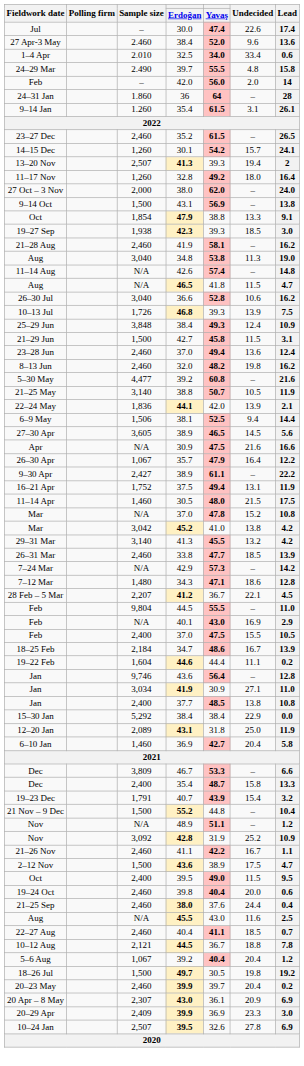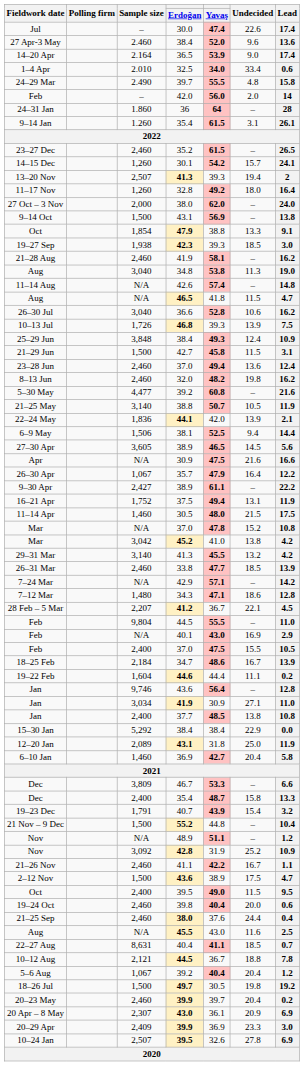+ row: (35, 55)
(217, 568) 57.3 -> (217, 581) 57.1
(141, 932) 2,460 -> (141, 945) 8,631
